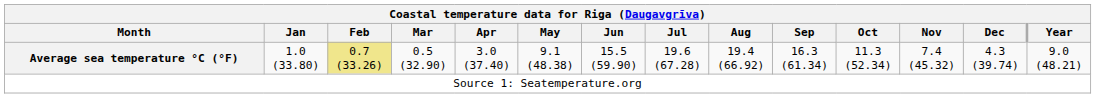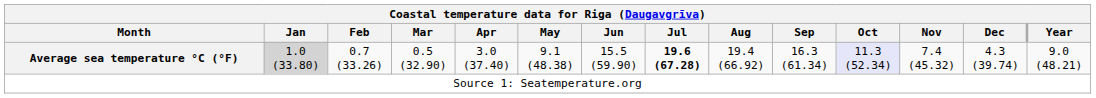(296, 58) no background -> (296, 58) lightgrey background
(359, 58) khaki background -> (359, 58) no background
(677, 58) normal -> (677, 58) bold
(868, 58) no background -> (868, 58) lavender background
